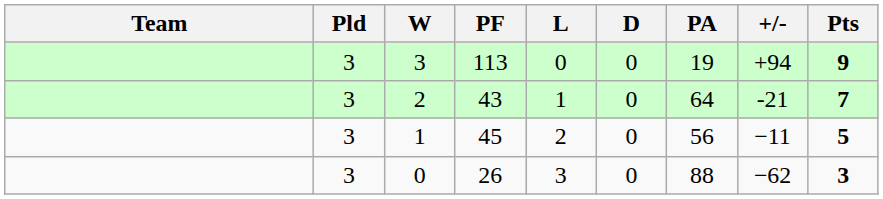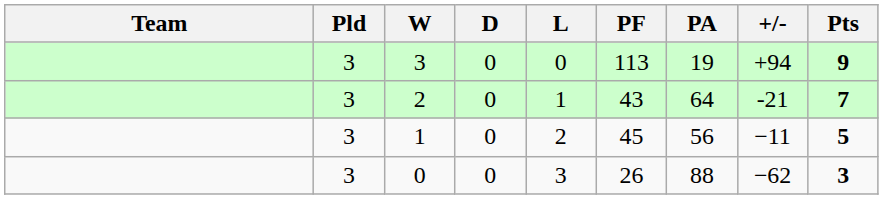columns swapped: (631, 23) <-> (490, 23)
